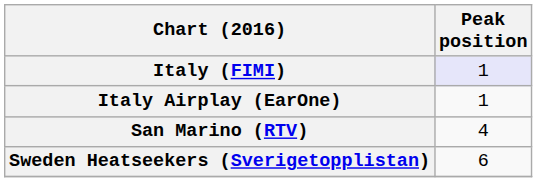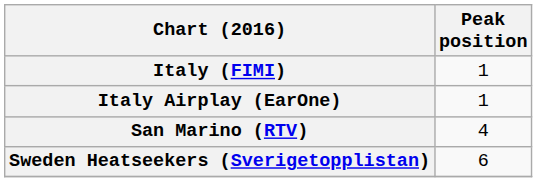(483, 71) lavender background -> (483, 71) no background
